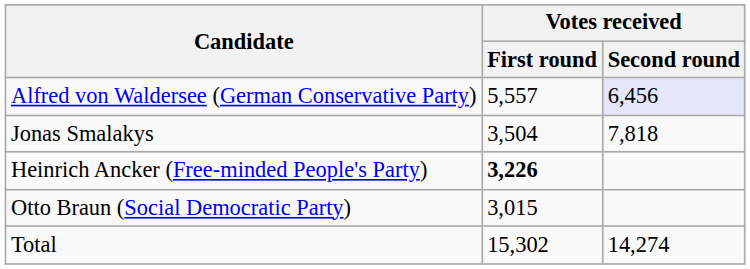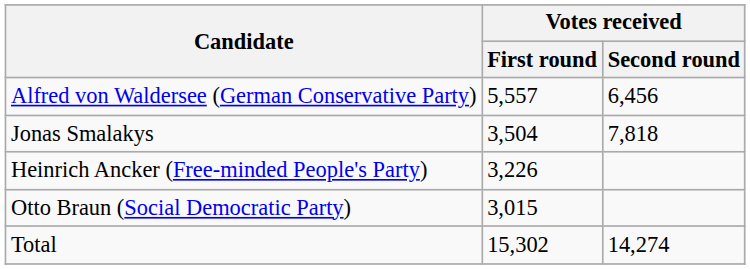(633, 96) lavender background -> (633, 96) no background
(512, 170) bold -> (512, 170) normal
